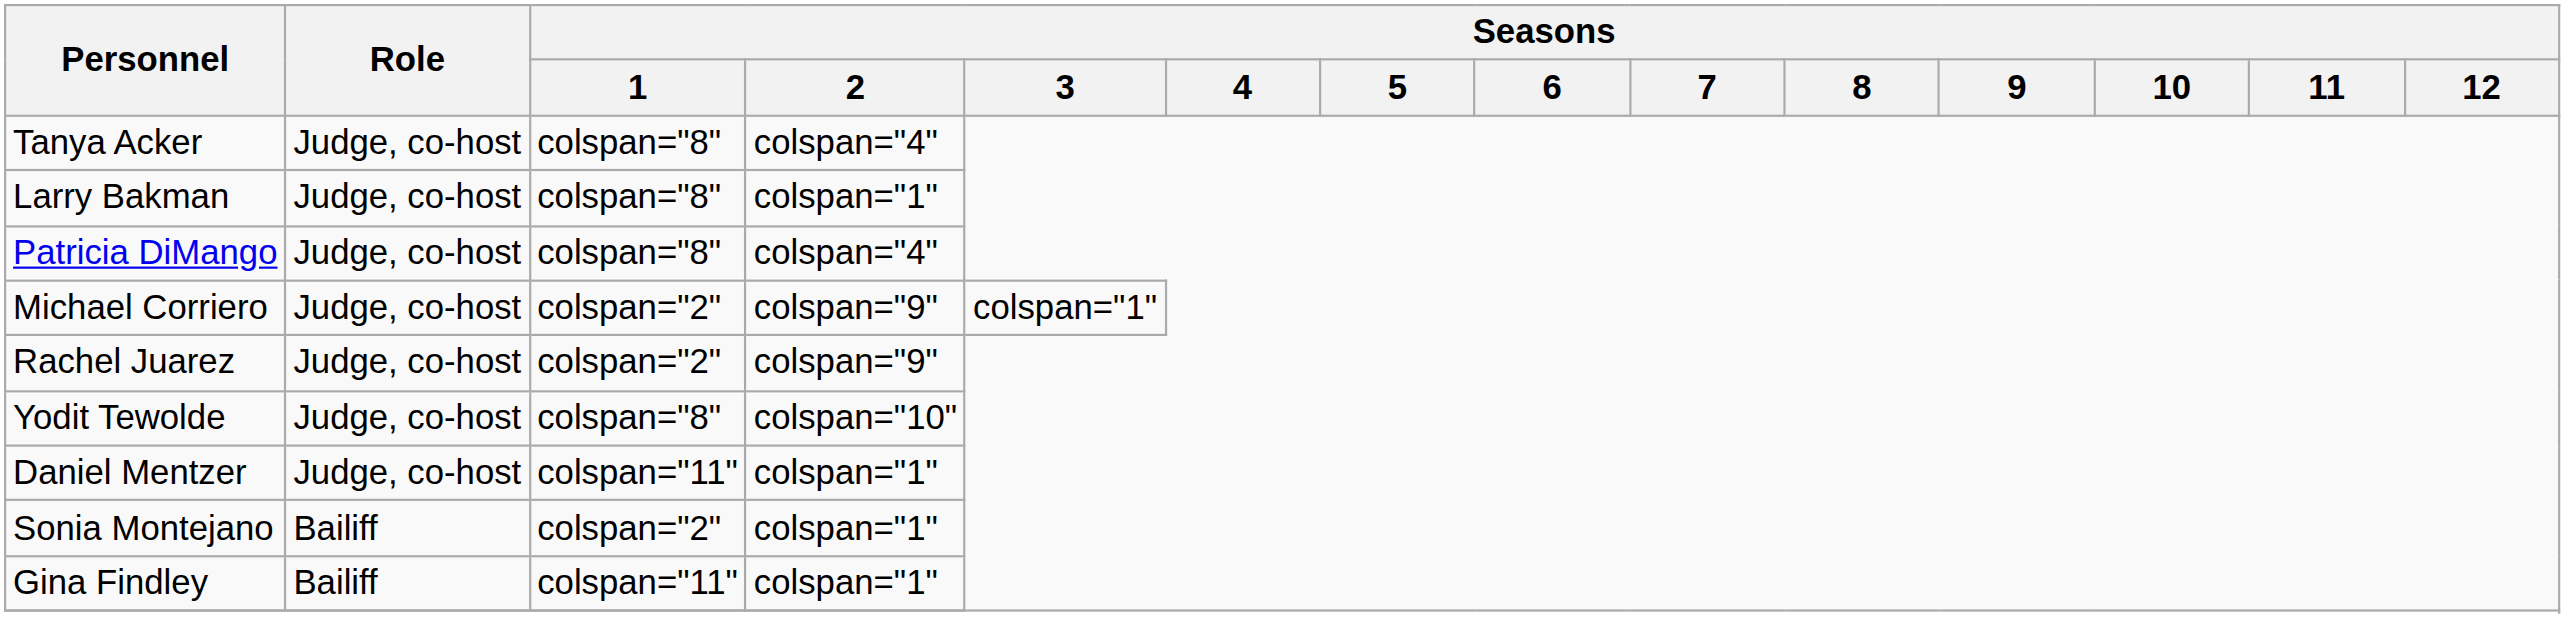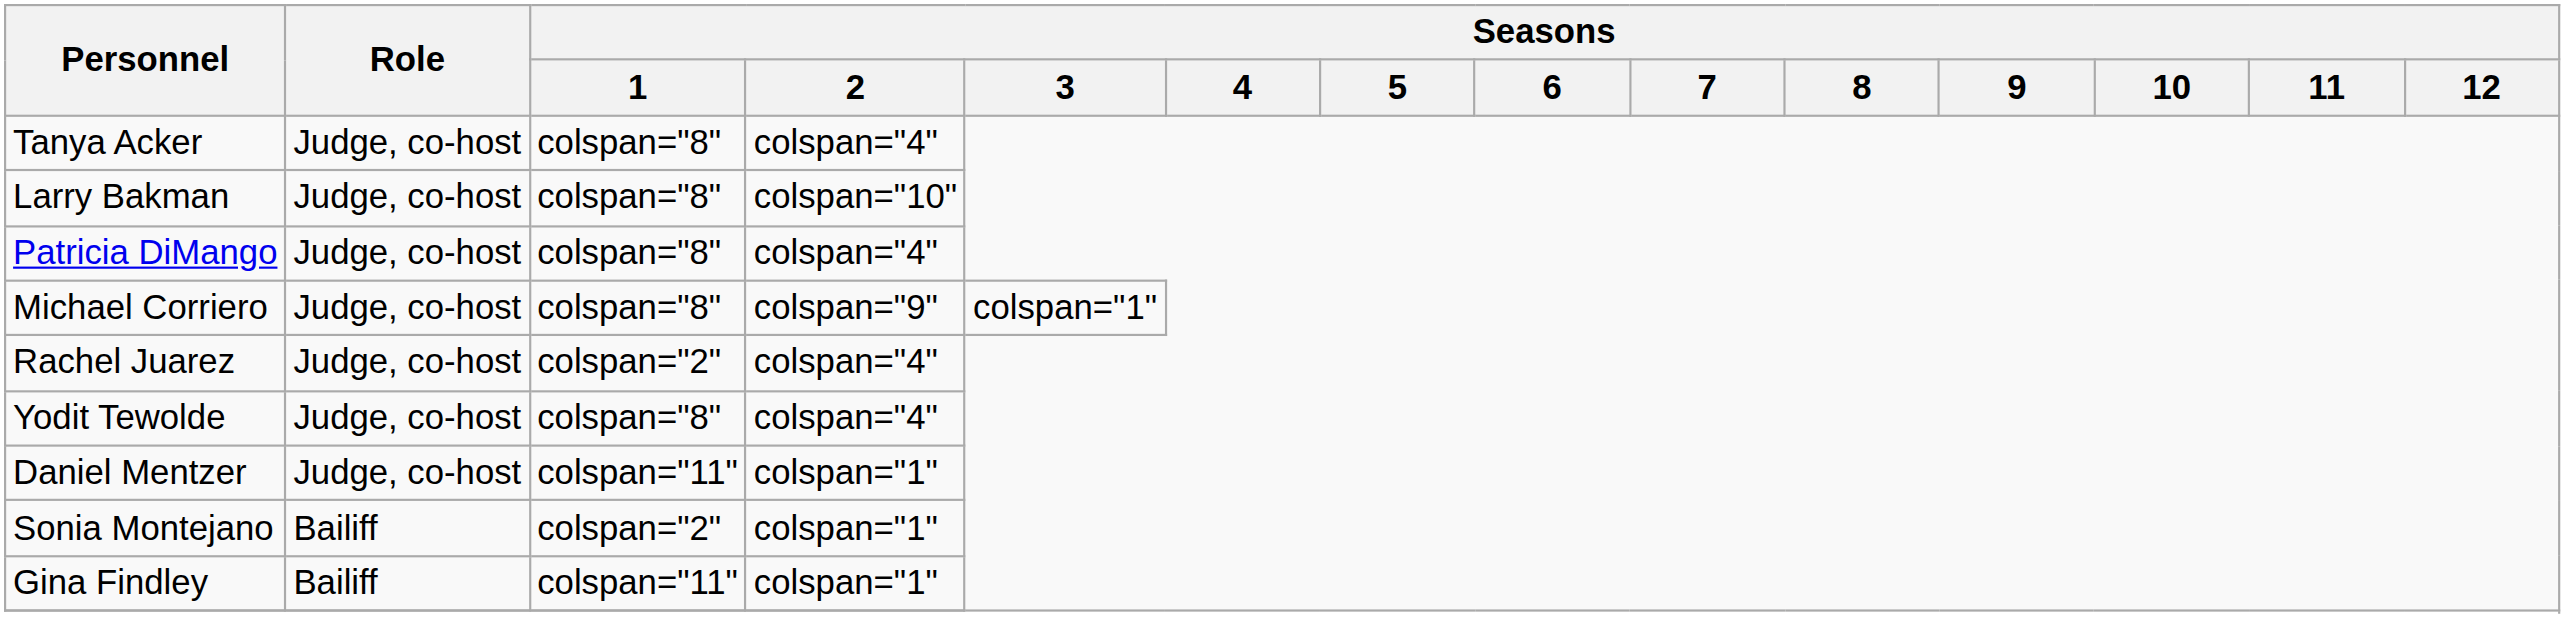(846, 197) colspan="1" -> (855, 197) colspan="10"
(629, 307) colspan="2" -> (629, 307) colspan="8"
(846, 362) colspan="9" -> (846, 362) colspan="4"
(855, 417) colspan="10" -> (846, 417) colspan="4"
